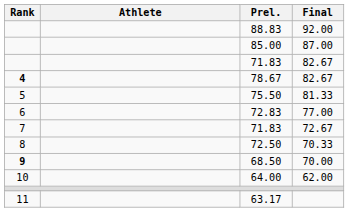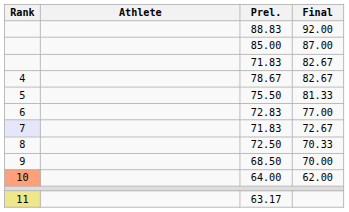(22, 79) bold -> (22, 79) normal
(22, 128) no background -> (22, 128) lavender background
(22, 161) bold -> (22, 161) normal
(22, 178) no background -> (22, 178) lightsalmon background
(22, 199) no background -> (22, 199) khaki background
